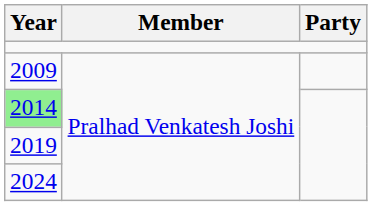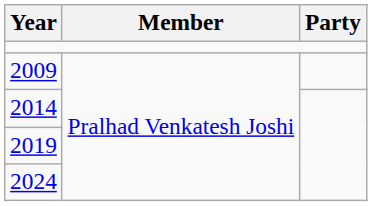(33, 107) lightgreen background -> (33, 107) no background
